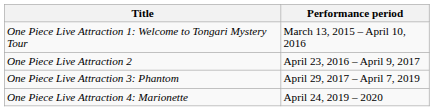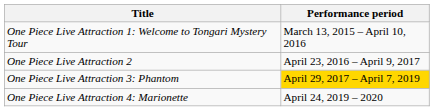(352, 79) no background -> (352, 79) gold background
